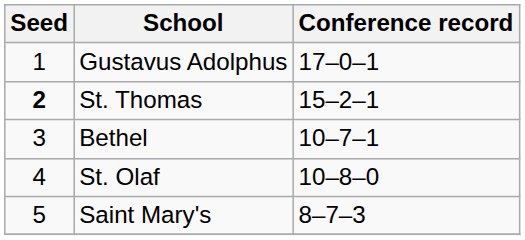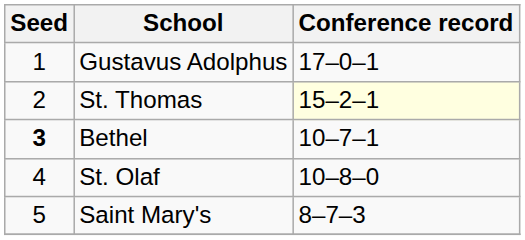(39, 100) bold -> (39, 100) normal
(339, 100) no background -> (339, 100) lightyellow background
(39, 138) normal -> (39, 138) bold
